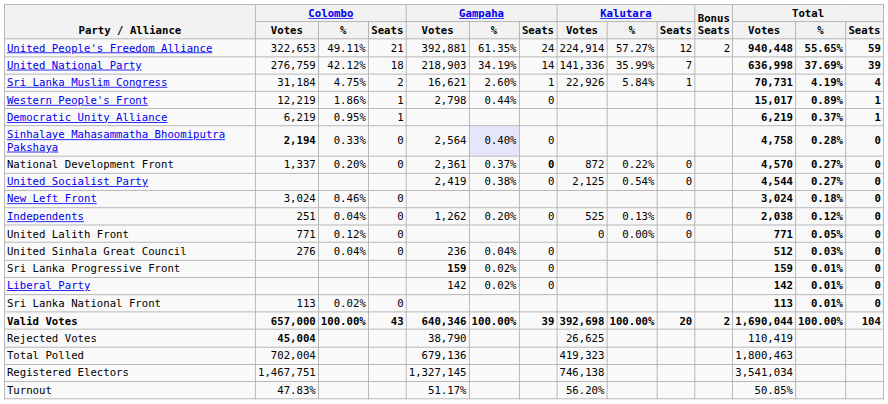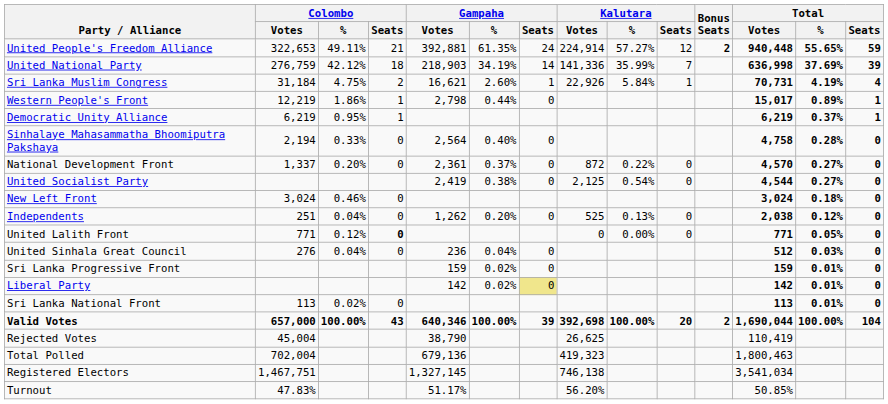(727, 48) normal -> (727, 48) bold
(300, 141) bold -> (300, 141) normal
(500, 141) lavender background -> (500, 141) no background
(551, 164) bold -> (551, 164) normal
(400, 234) normal -> (400, 234) bold
(457, 269) bold -> (457, 269) normal
(551, 286) no background -> (551, 286) khaki background
(297, 338) bold -> (297, 338) normal
